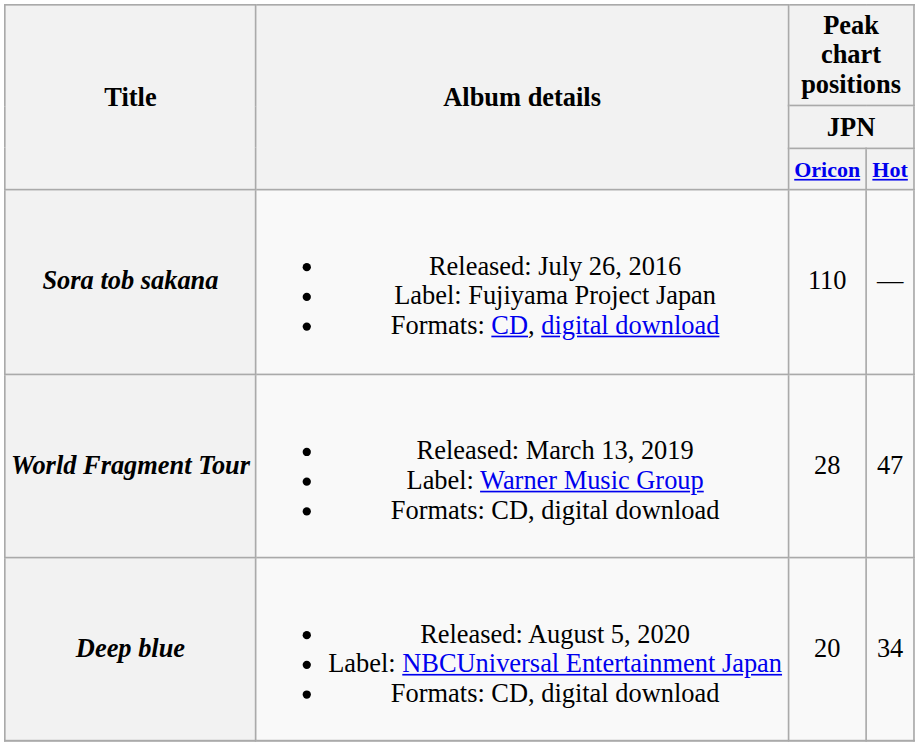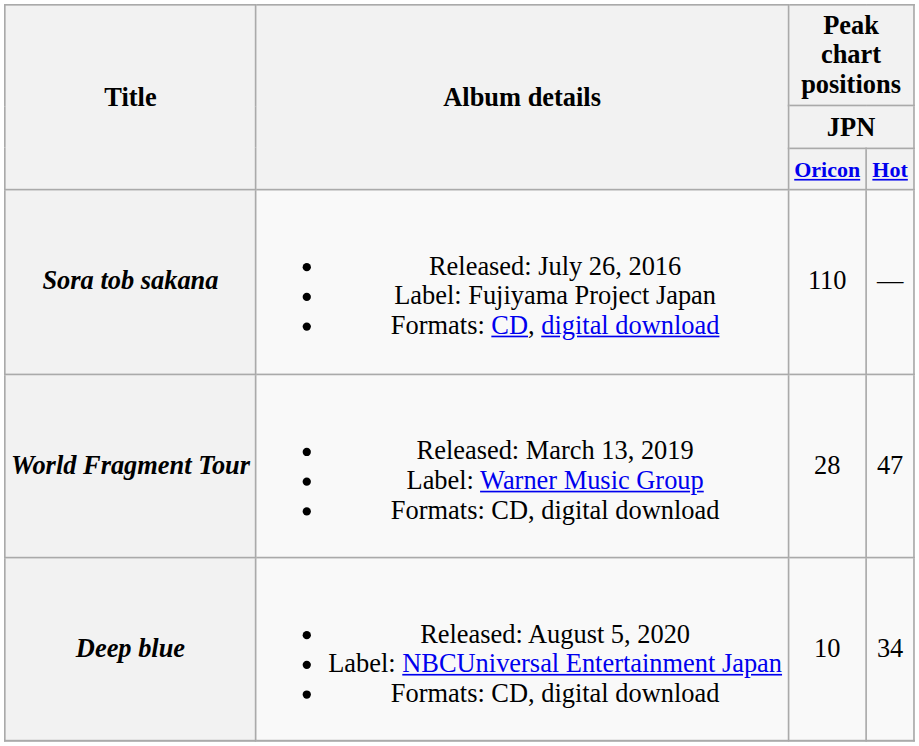(827, 648) 20 -> (827, 648) 10
